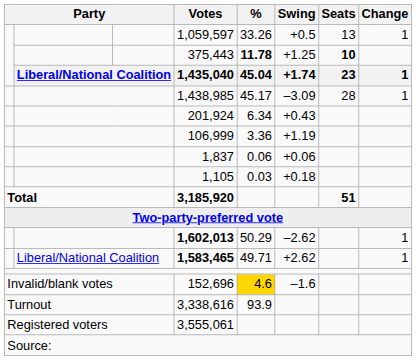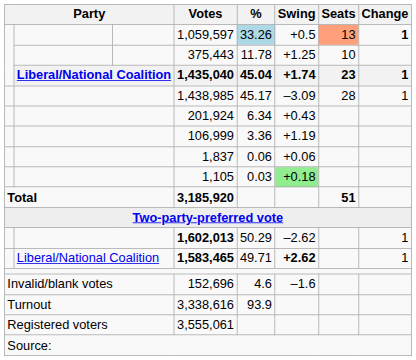(256, 34) no background -> (256, 34) lightblue background
(348, 34) no background -> (348, 34) lightsalmon background
(405, 34) normal -> (405, 34) bold
(256, 55) bold -> (256, 55) normal
(348, 55) bold -> (348, 55) normal
(299, 177) no background -> (299, 177) lightgreen background
(299, 258) normal -> (299, 258) bold
(263, 284) gold background -> (263, 284) no background
